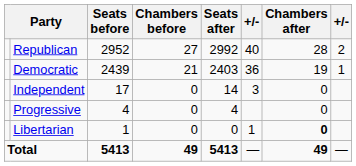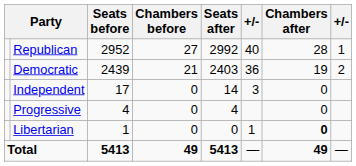(341, 49) 2 -> (341, 49) 1
(341, 69) 1 -> (341, 69) 2
